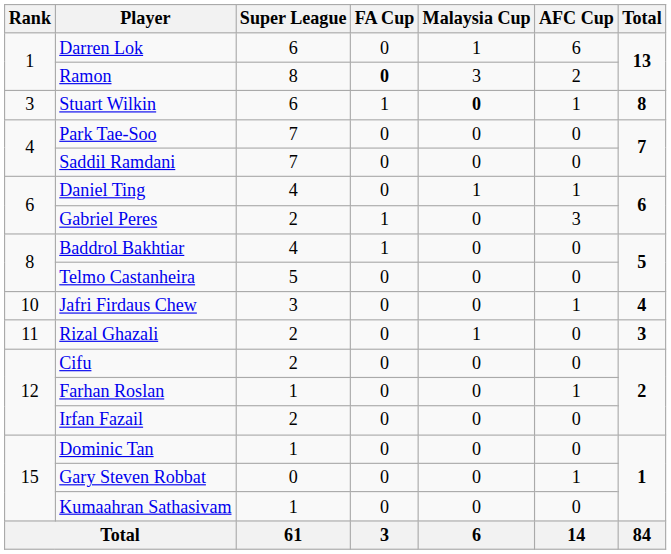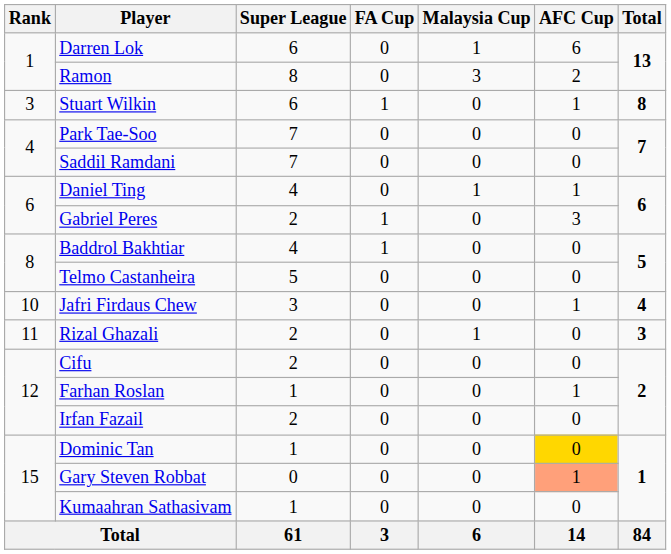(385, 76) bold -> (385, 76) normal
(477, 104) bold -> (477, 104) normal
(576, 448) no background -> (576, 448) gold background
(576, 477) no background -> (576, 477) lightsalmon background
